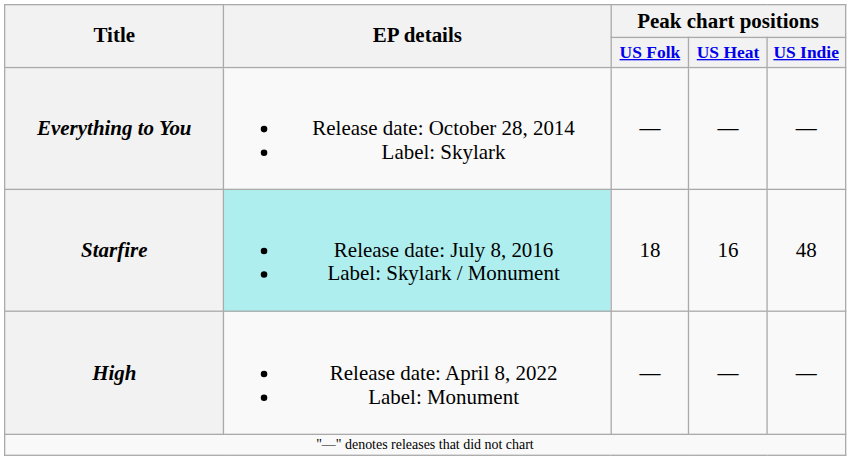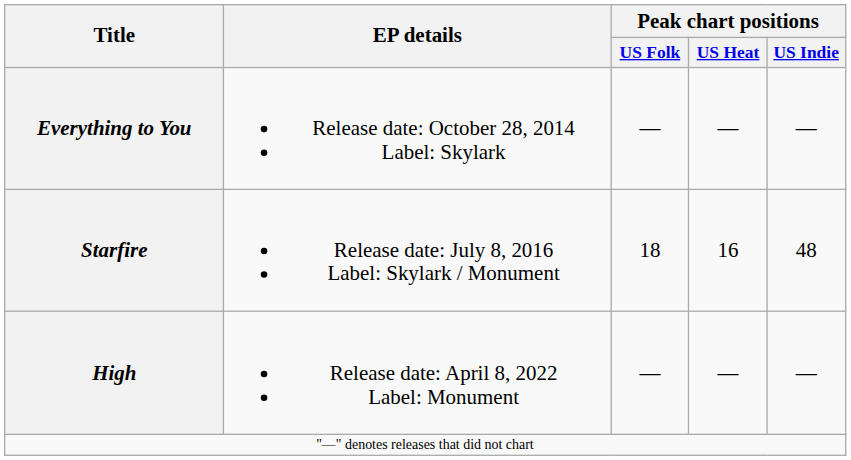(417, 262) paleturquoise background -> (417, 262) no background
